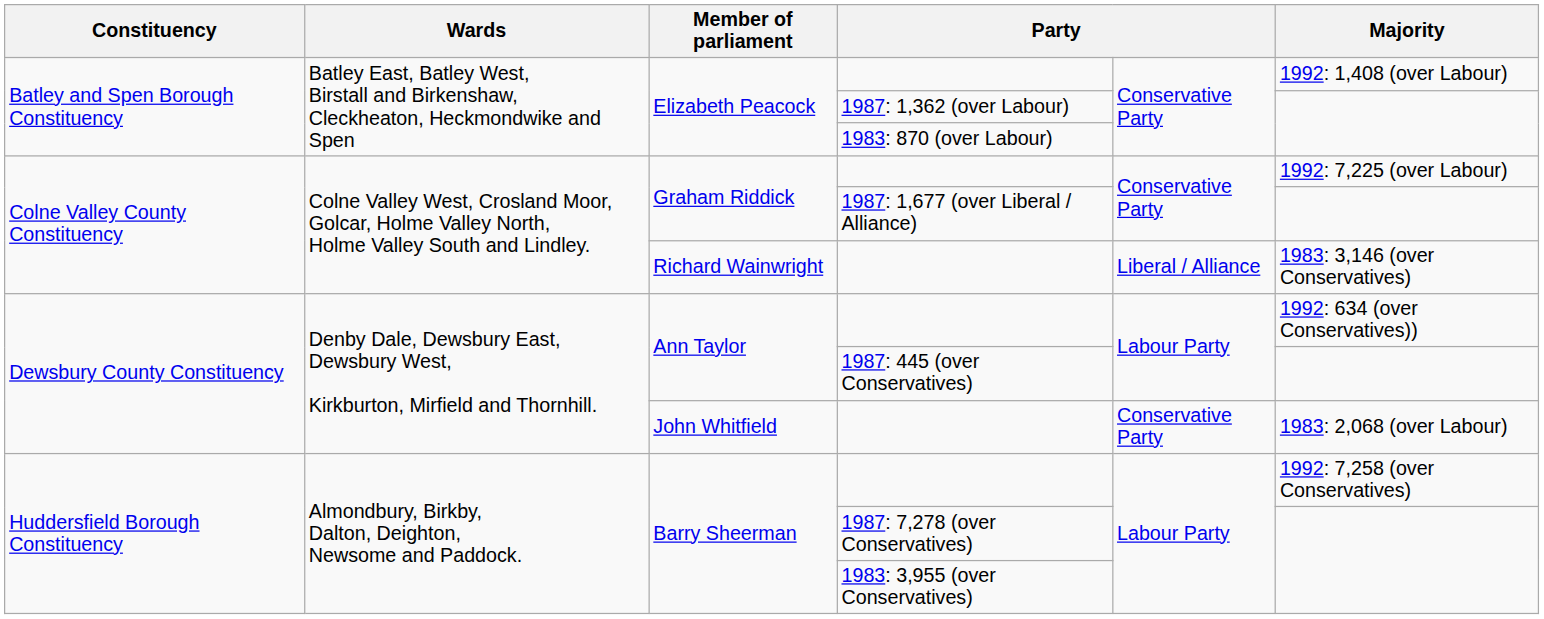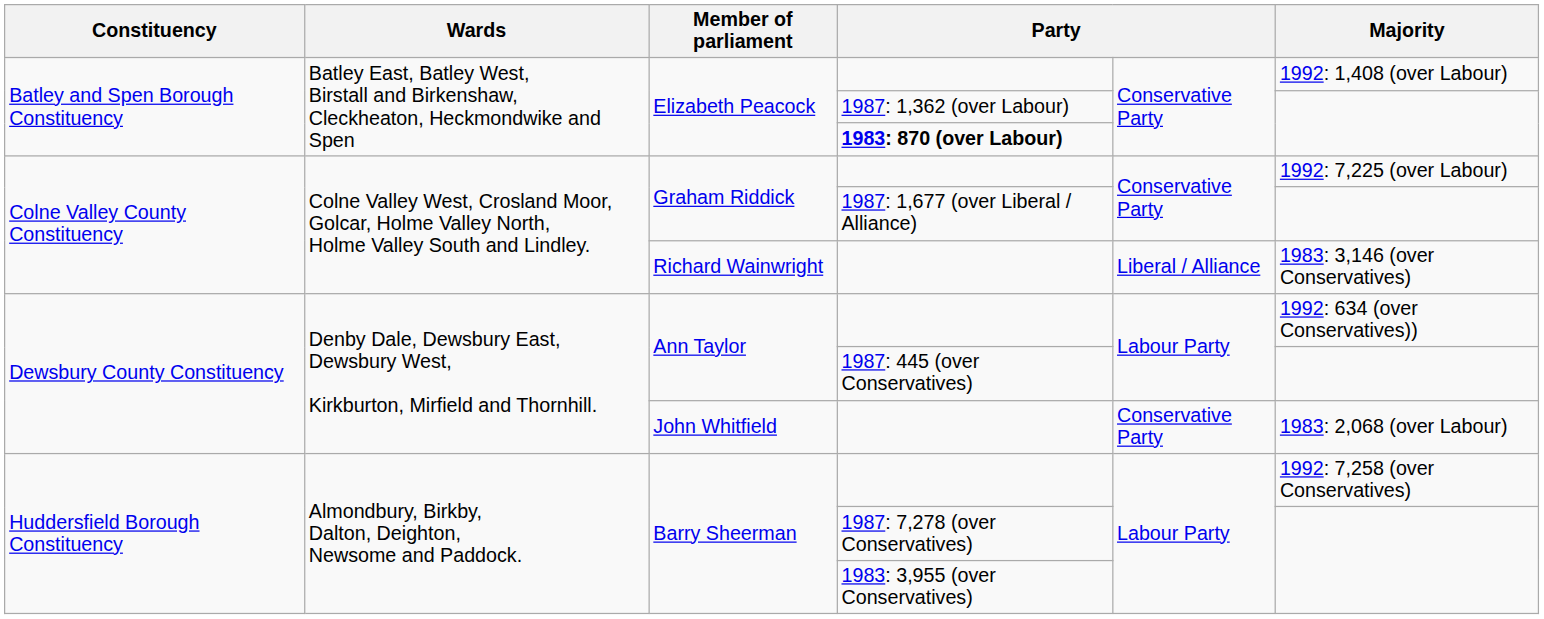(947, 139) normal -> (952, 139) bold
